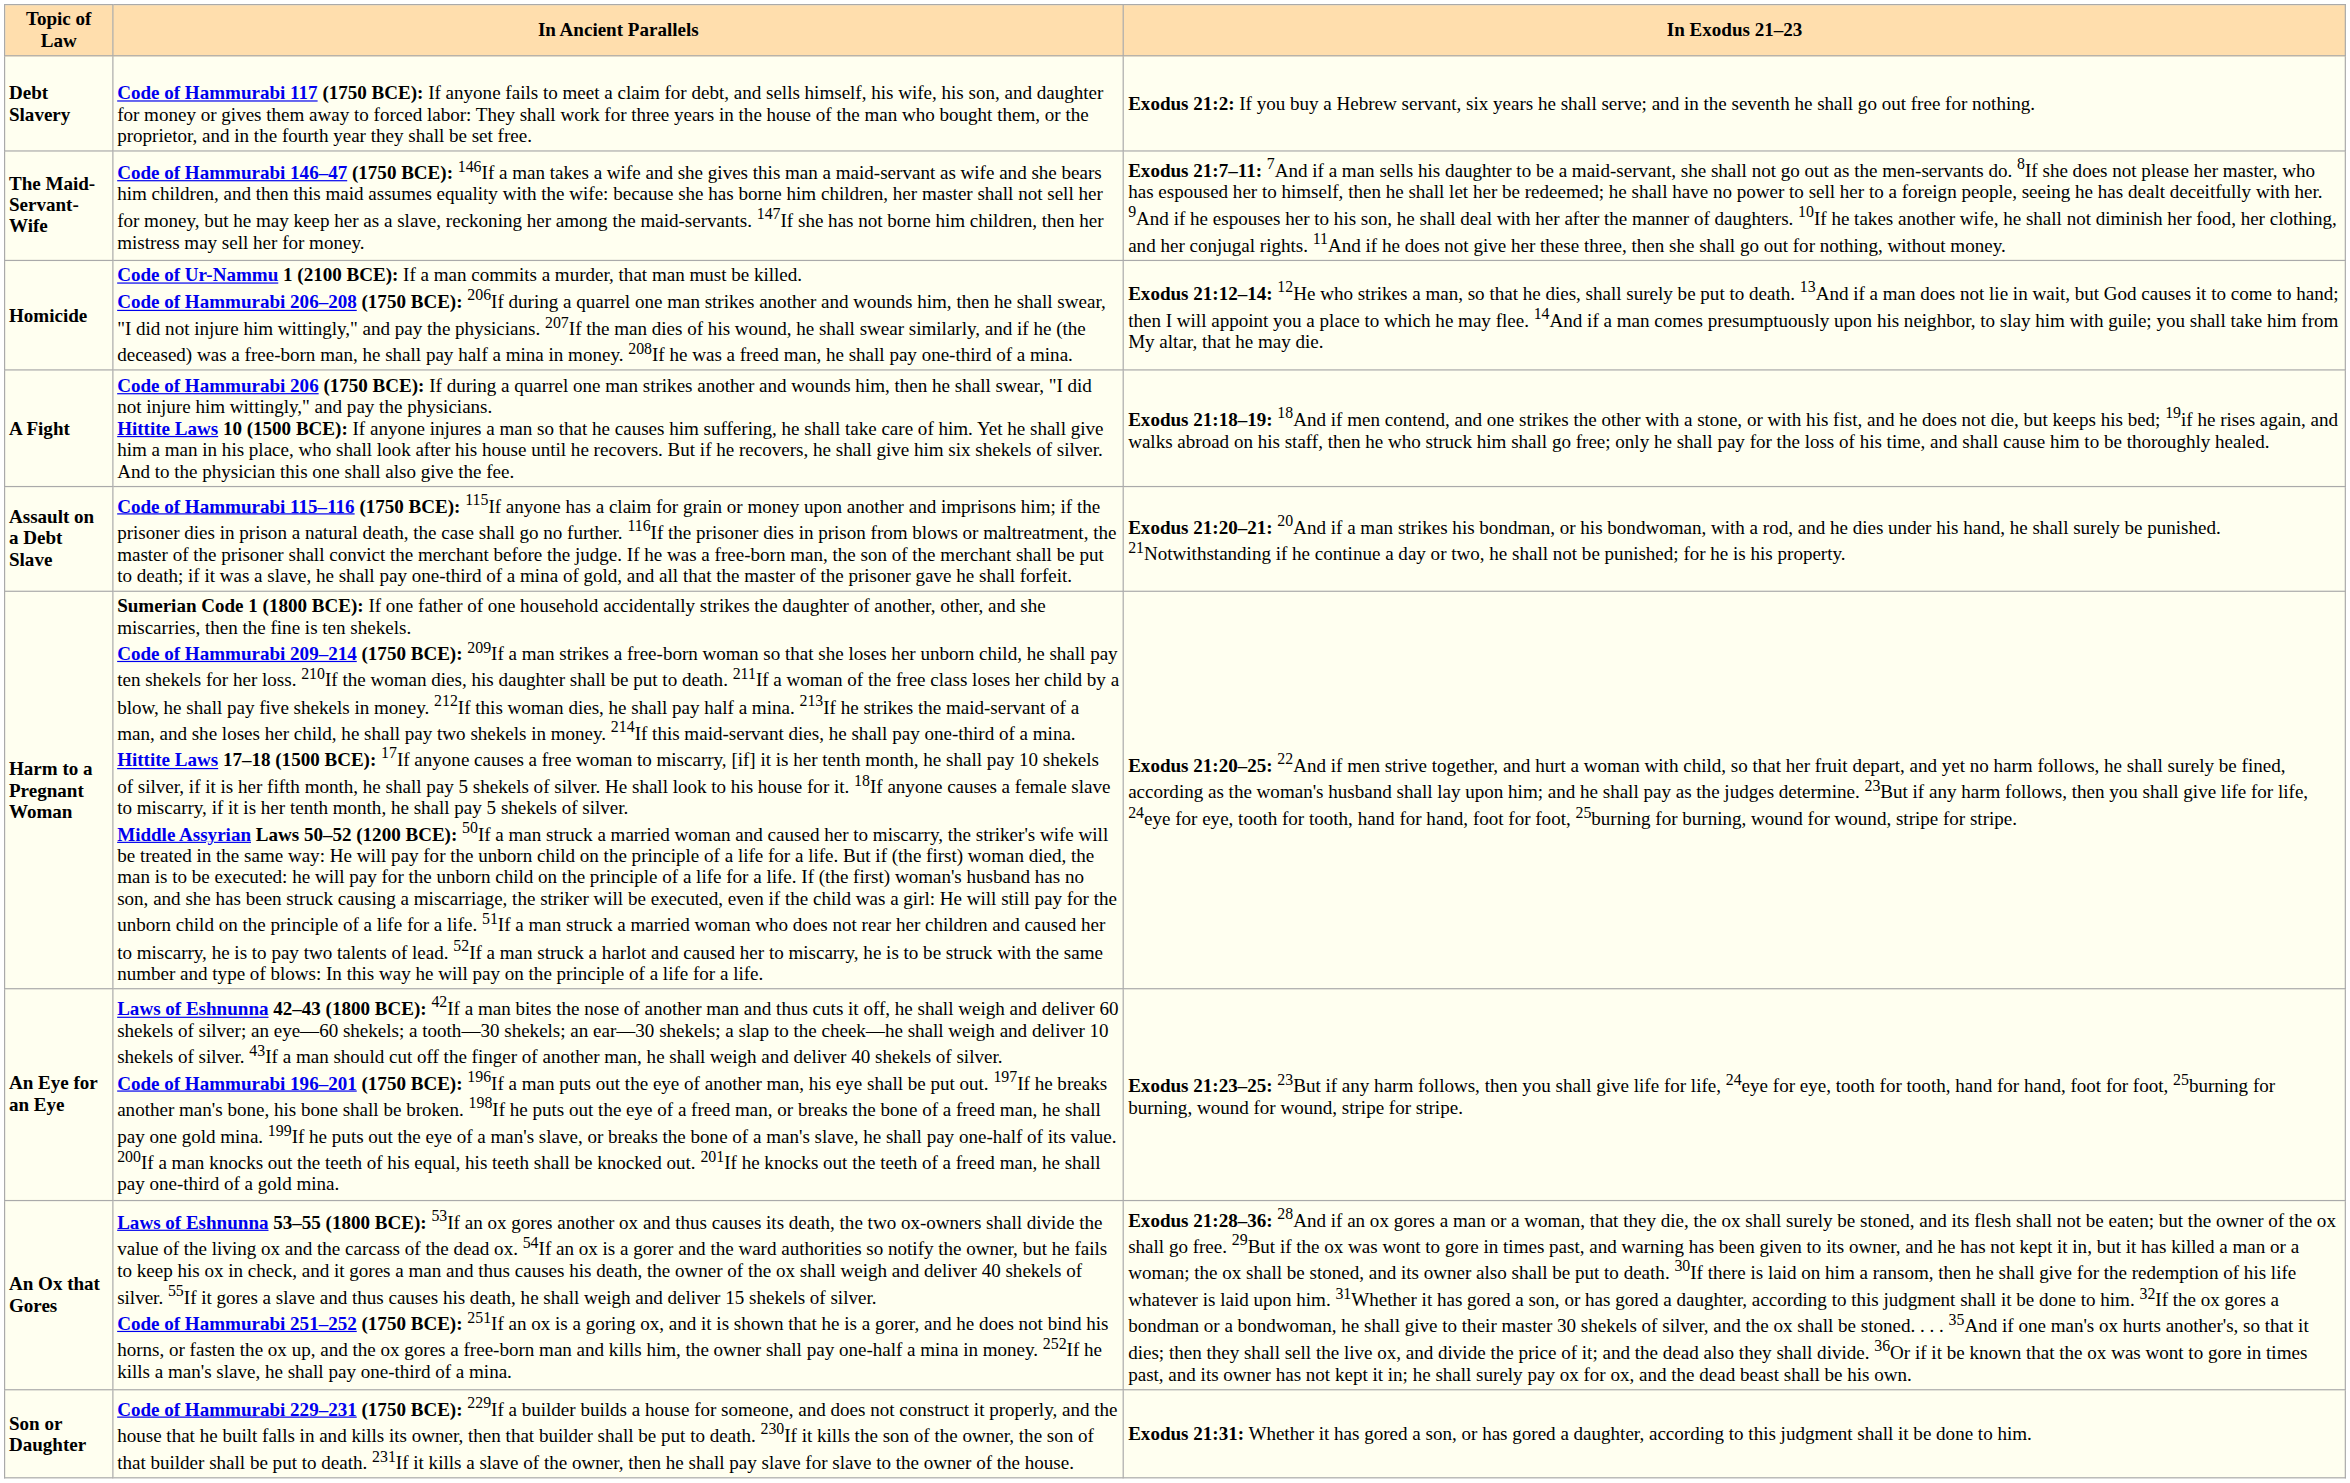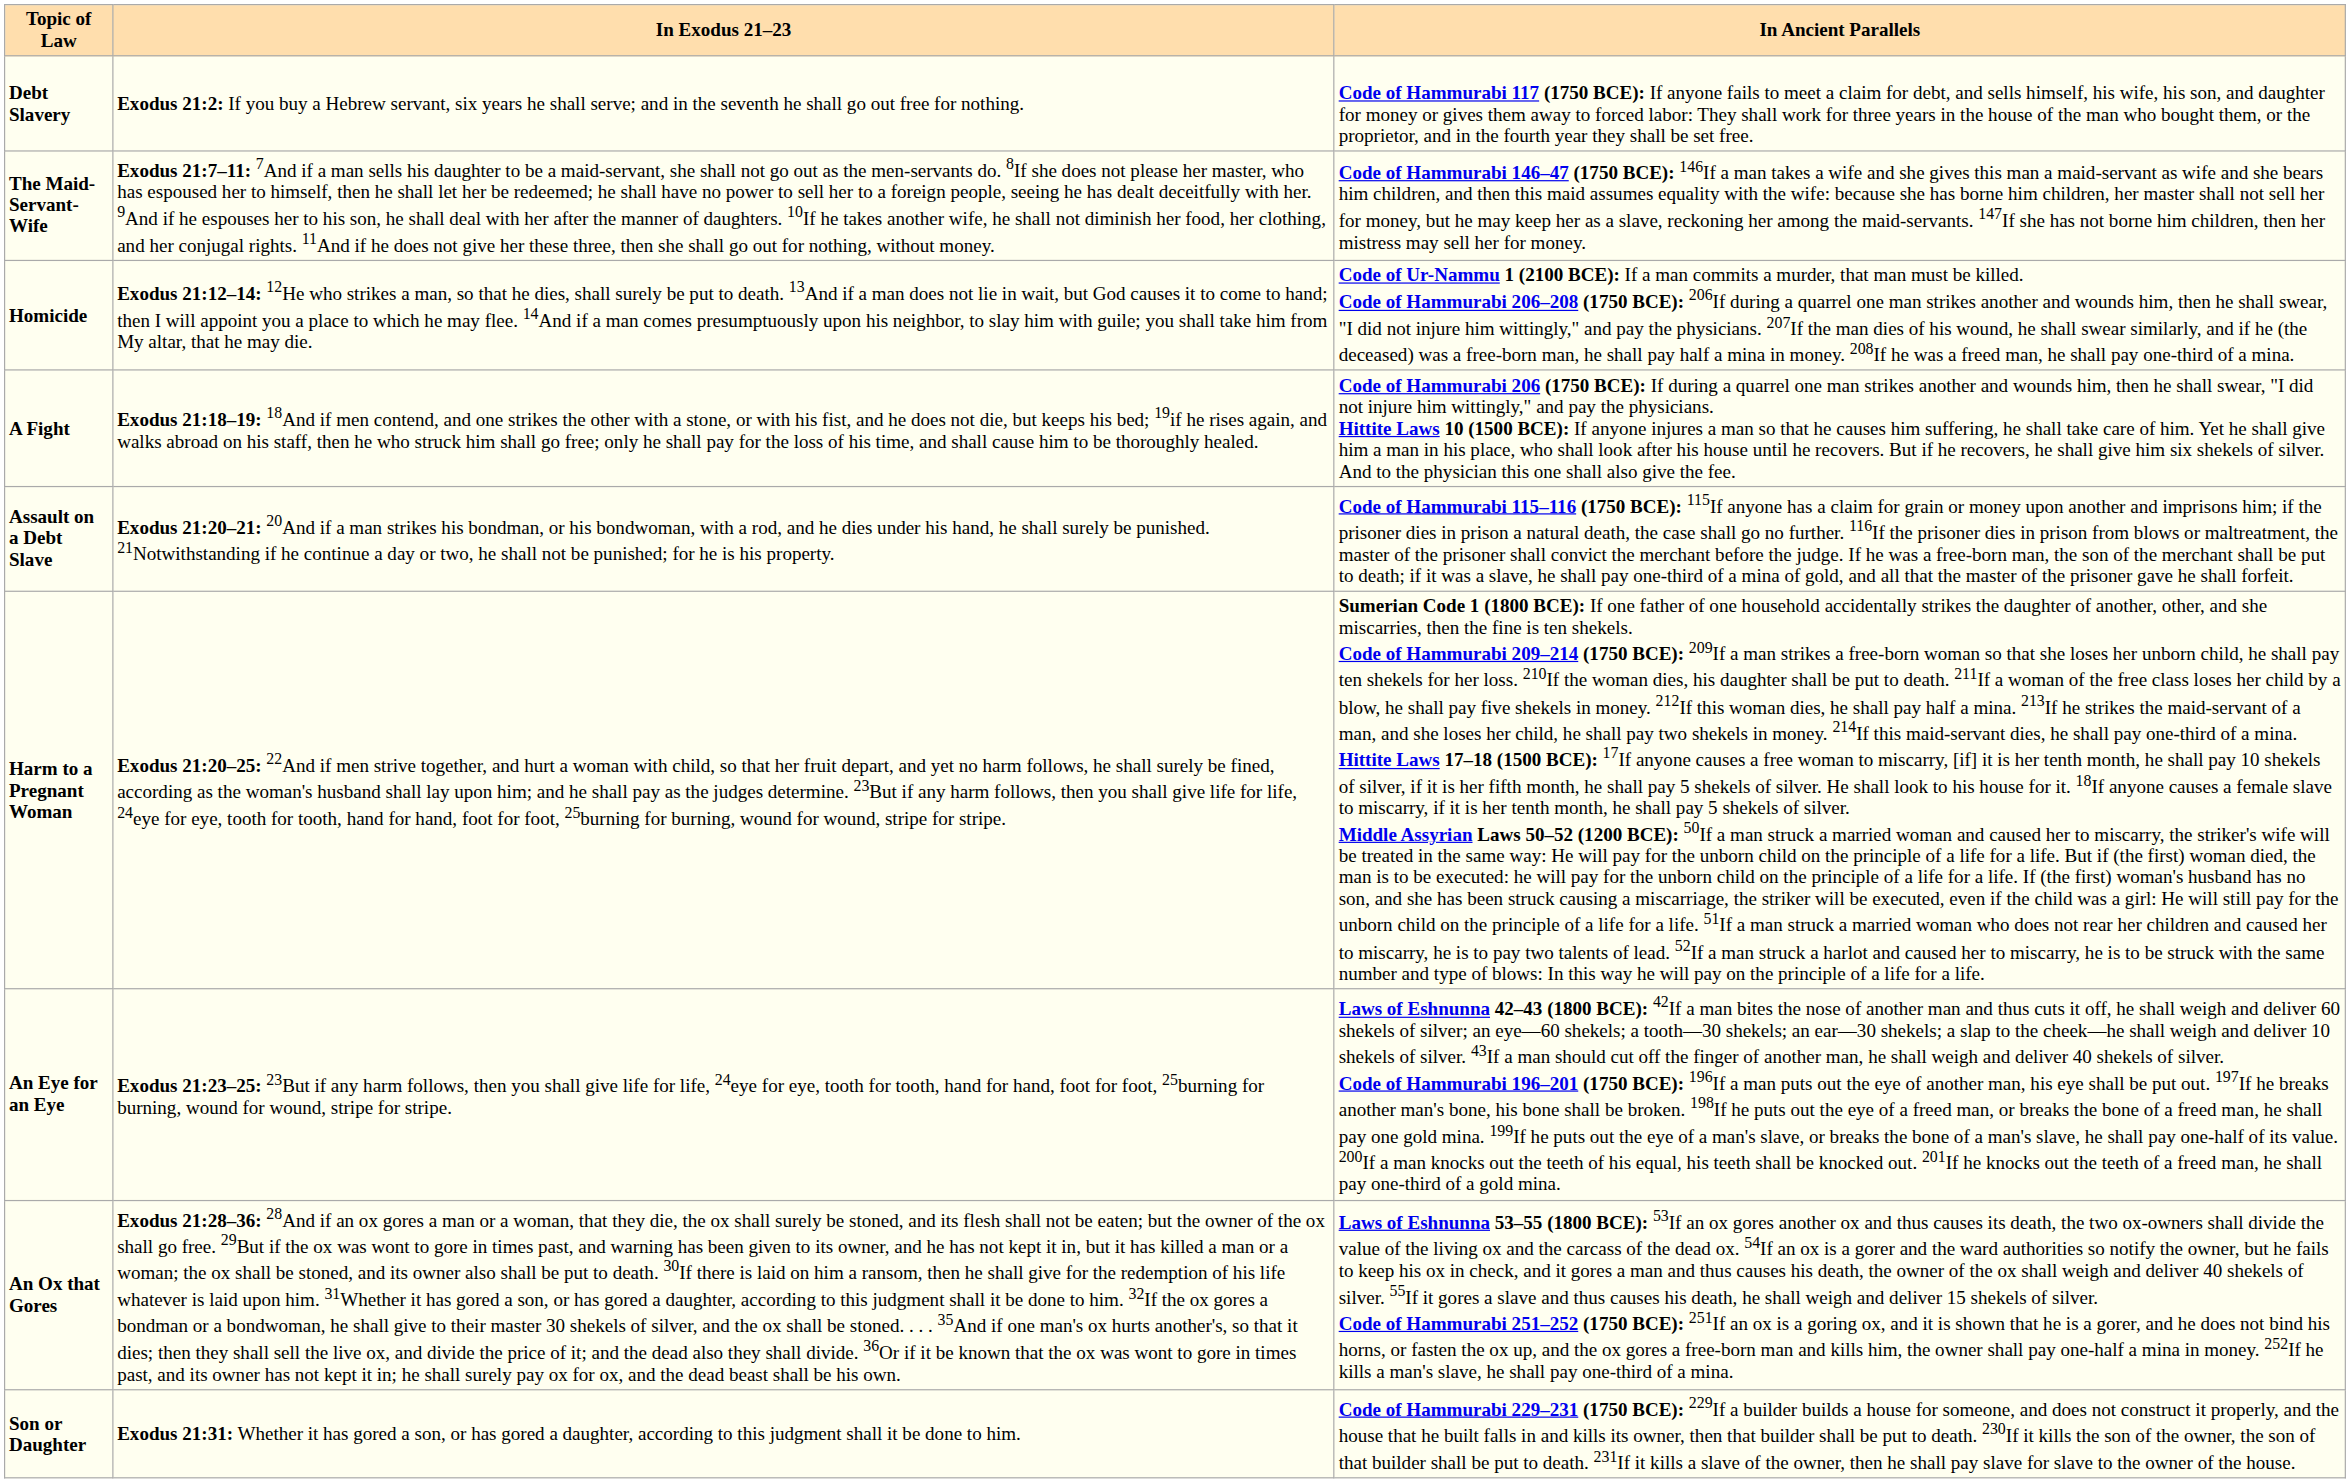columns swapped: (1735, 30) <-> (618, 30)
